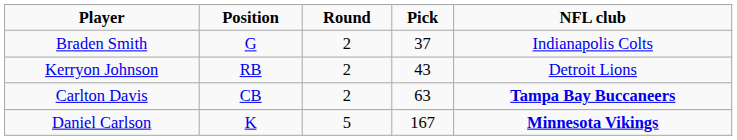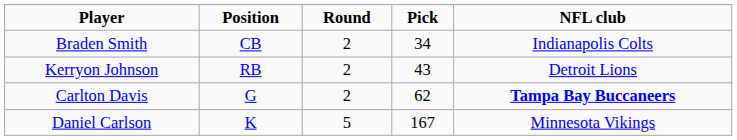(251, 43) G -> (251, 43) CB
(423, 43) 37 -> (423, 43) 34
(251, 95) CB -> (251, 95) G
(423, 95) 63 -> (423, 95) 62
(593, 122) bold -> (593, 122) normal
